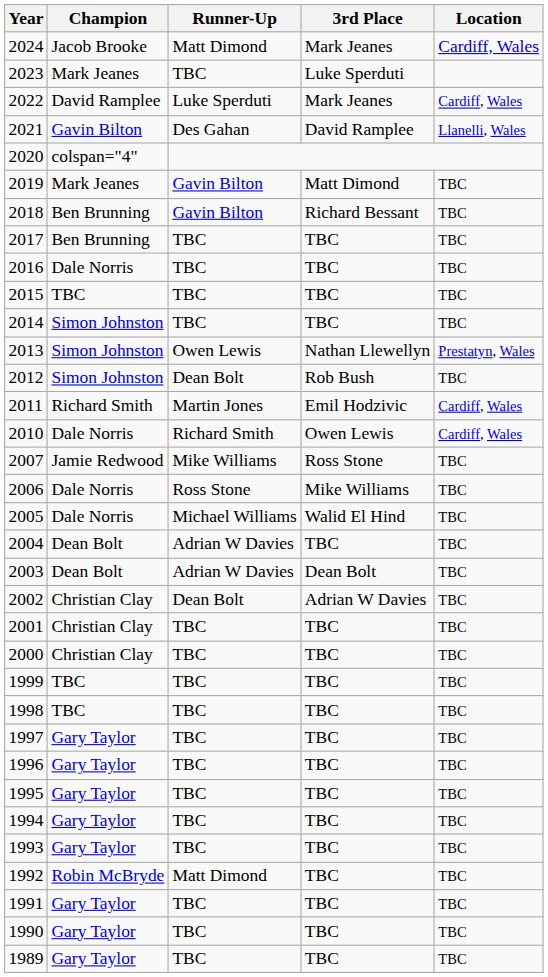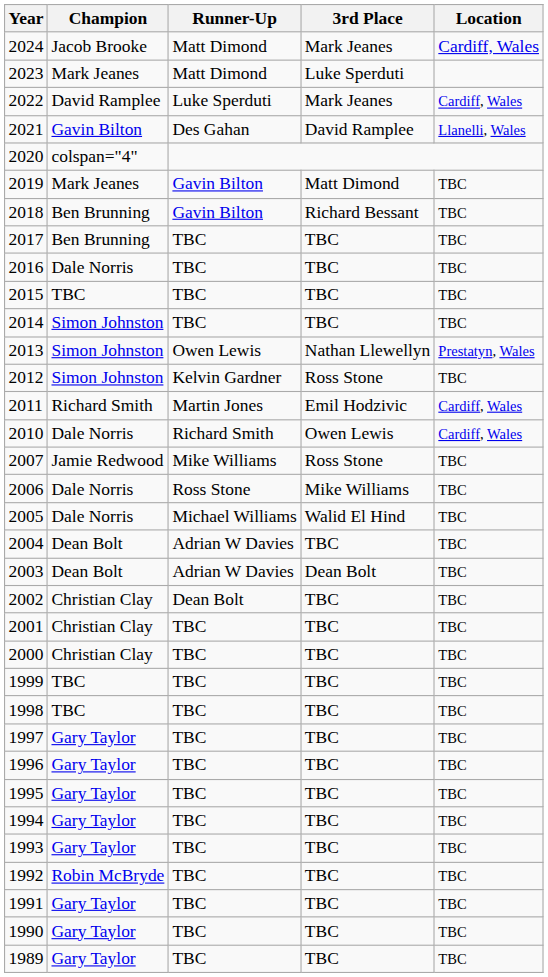(189, 73) TBC -> (220, 73) Matt Dimond
(208, 377) Dean Bolt -> (227, 377) Kelvin Gardner
(340, 377) Rob Bush -> (344, 377) Ross Stone
(366, 599) Adrian W Davies -> (322, 599) TBC
(220, 875) Matt Dimond -> (189, 875) TBC
